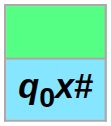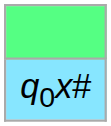(56, 90) bold -> (56, 90) normal
